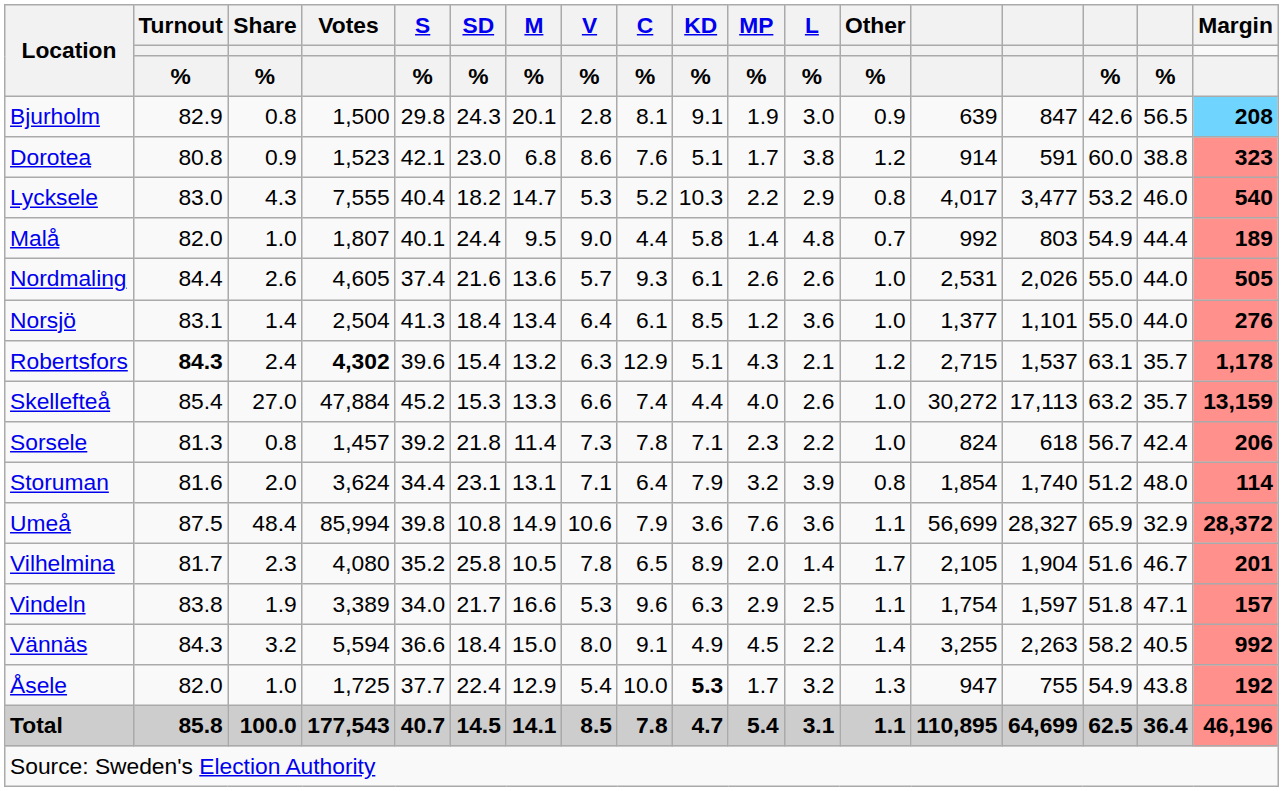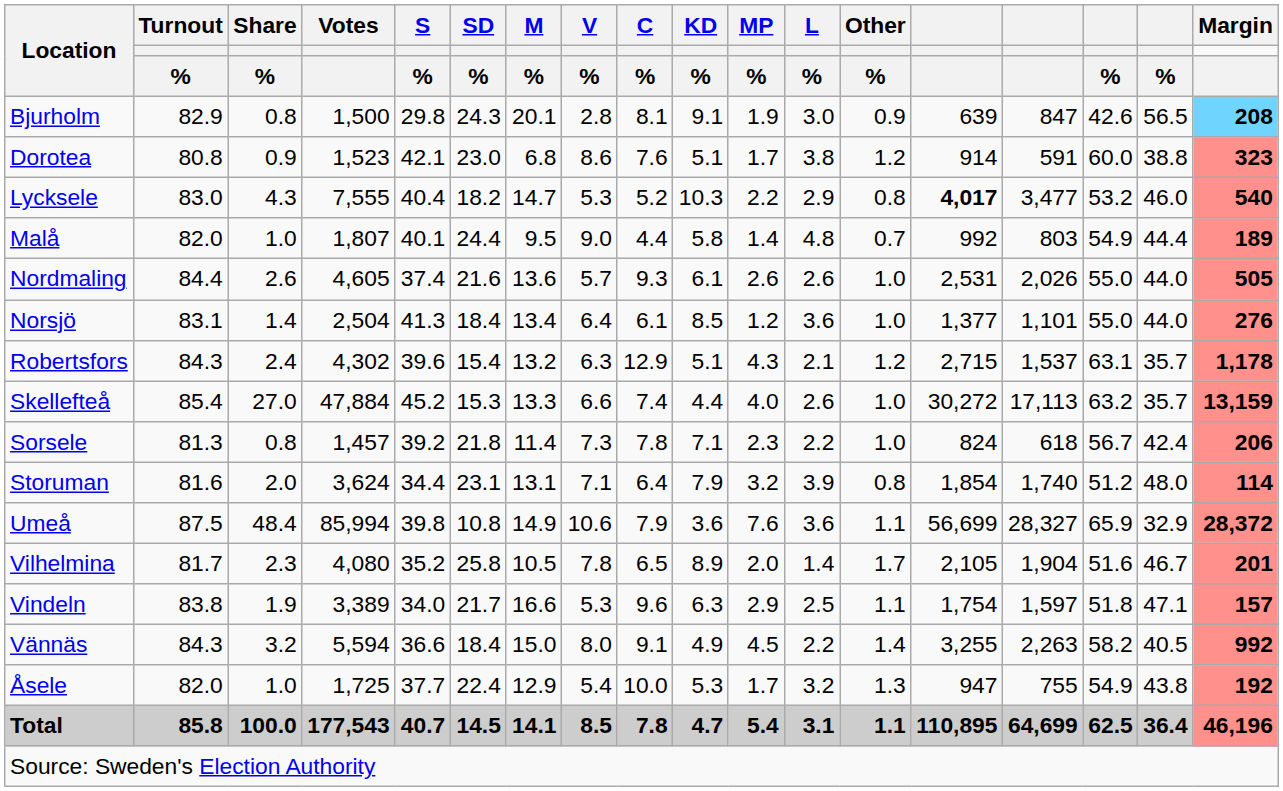(969, 197) normal -> (969, 197) bold
(201, 360) bold -> (201, 360) normal
(361, 360) bold -> (361, 360) normal
(707, 685) bold -> (707, 685) normal
